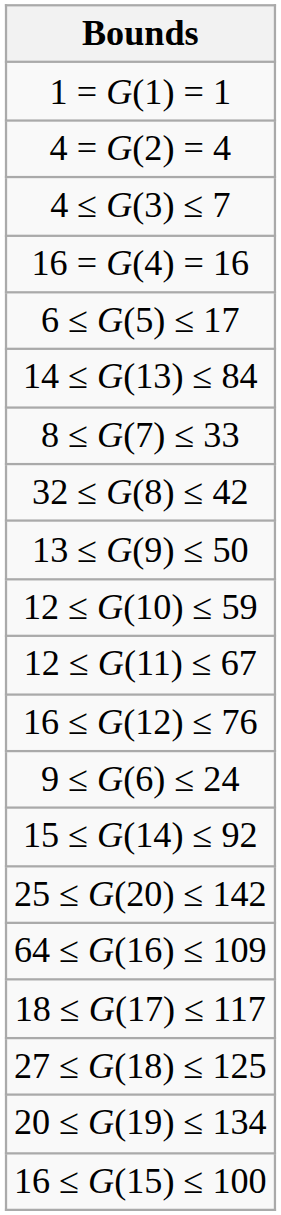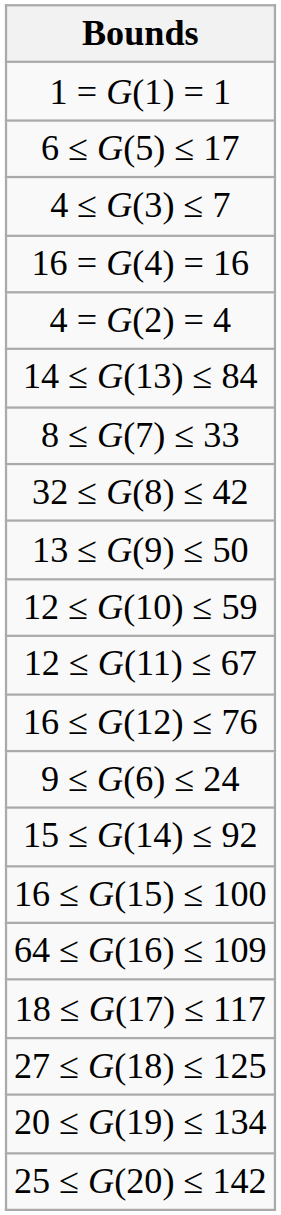(140, 148) 4 = G(2) = 4 -> (140, 148) 6 ≤ G(5) ≤ 17
(140, 320) 6 ≤ G(5) ≤ 17 -> (140, 320) 4 = G(2) = 4
(140, 893) 25 ≤ G(20) ≤ 142 -> (140, 893) 16 ≤ G(15) ≤ 100
(140, 1180) 16 ≤ G(15) ≤ 100 -> (140, 1180) 25 ≤ G(20) ≤ 142
